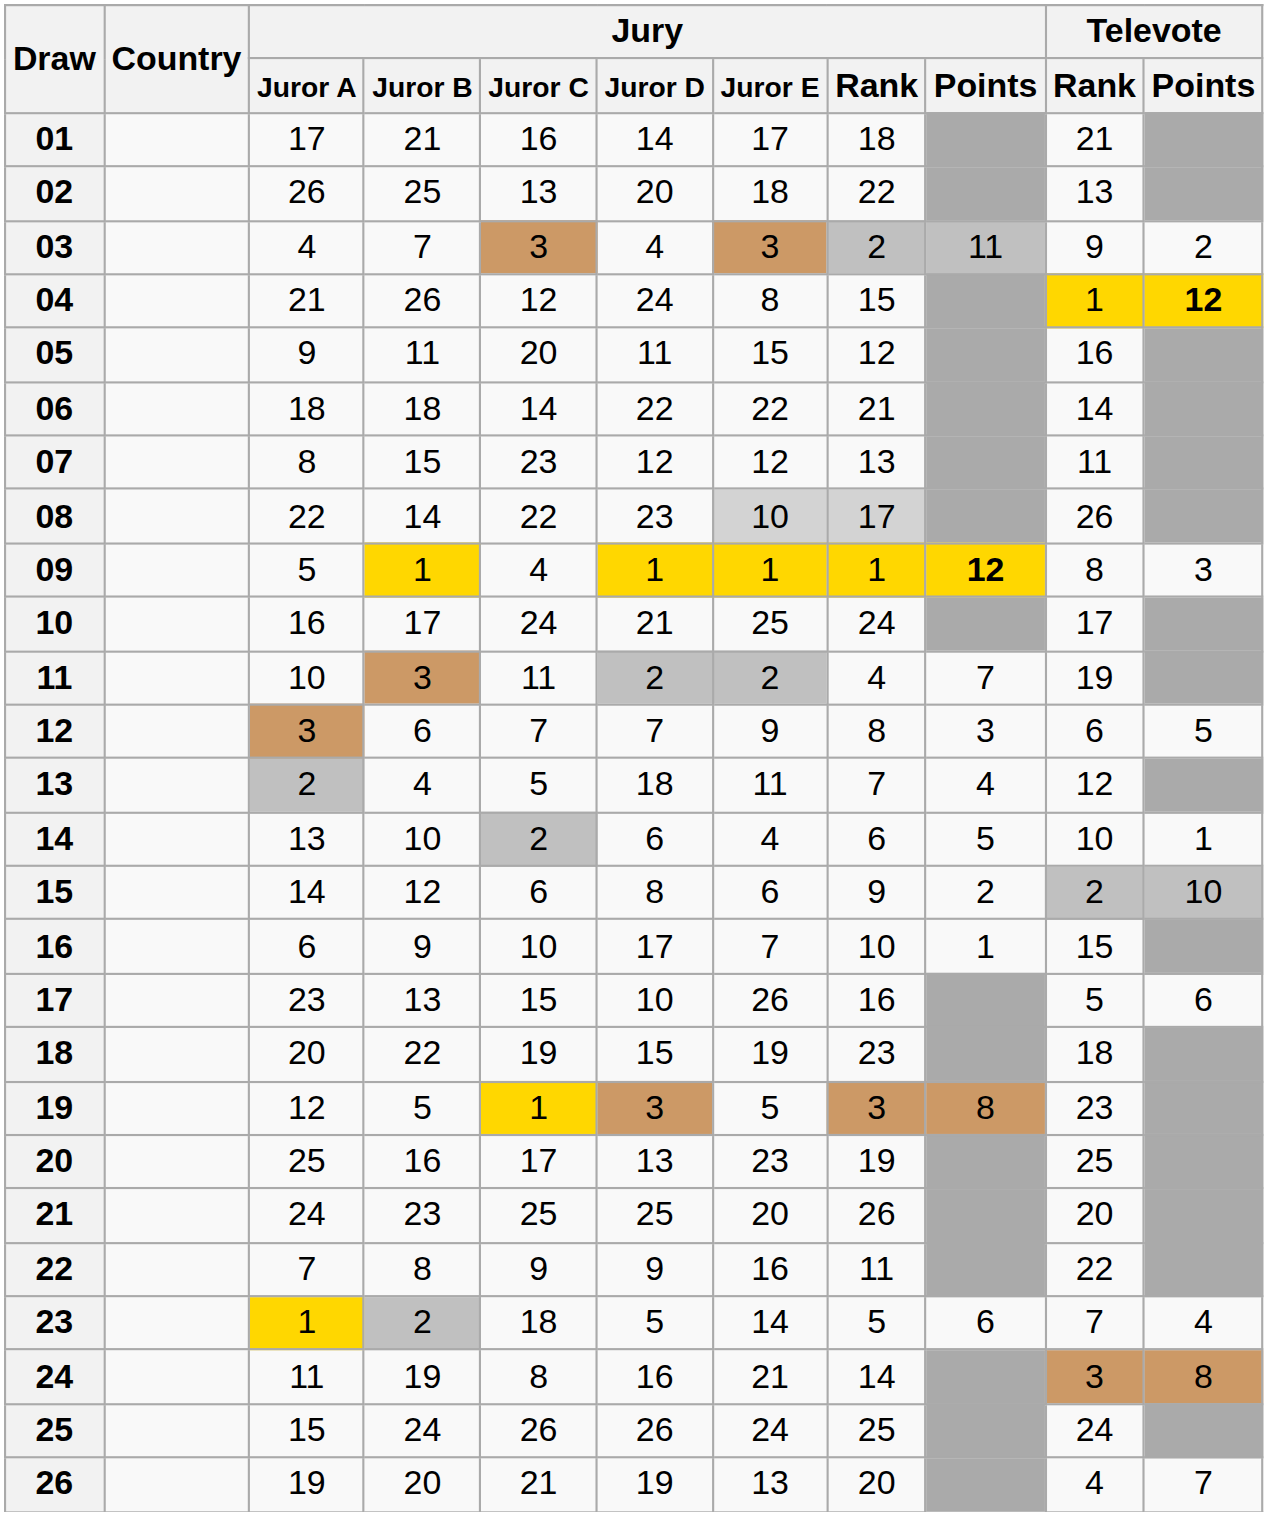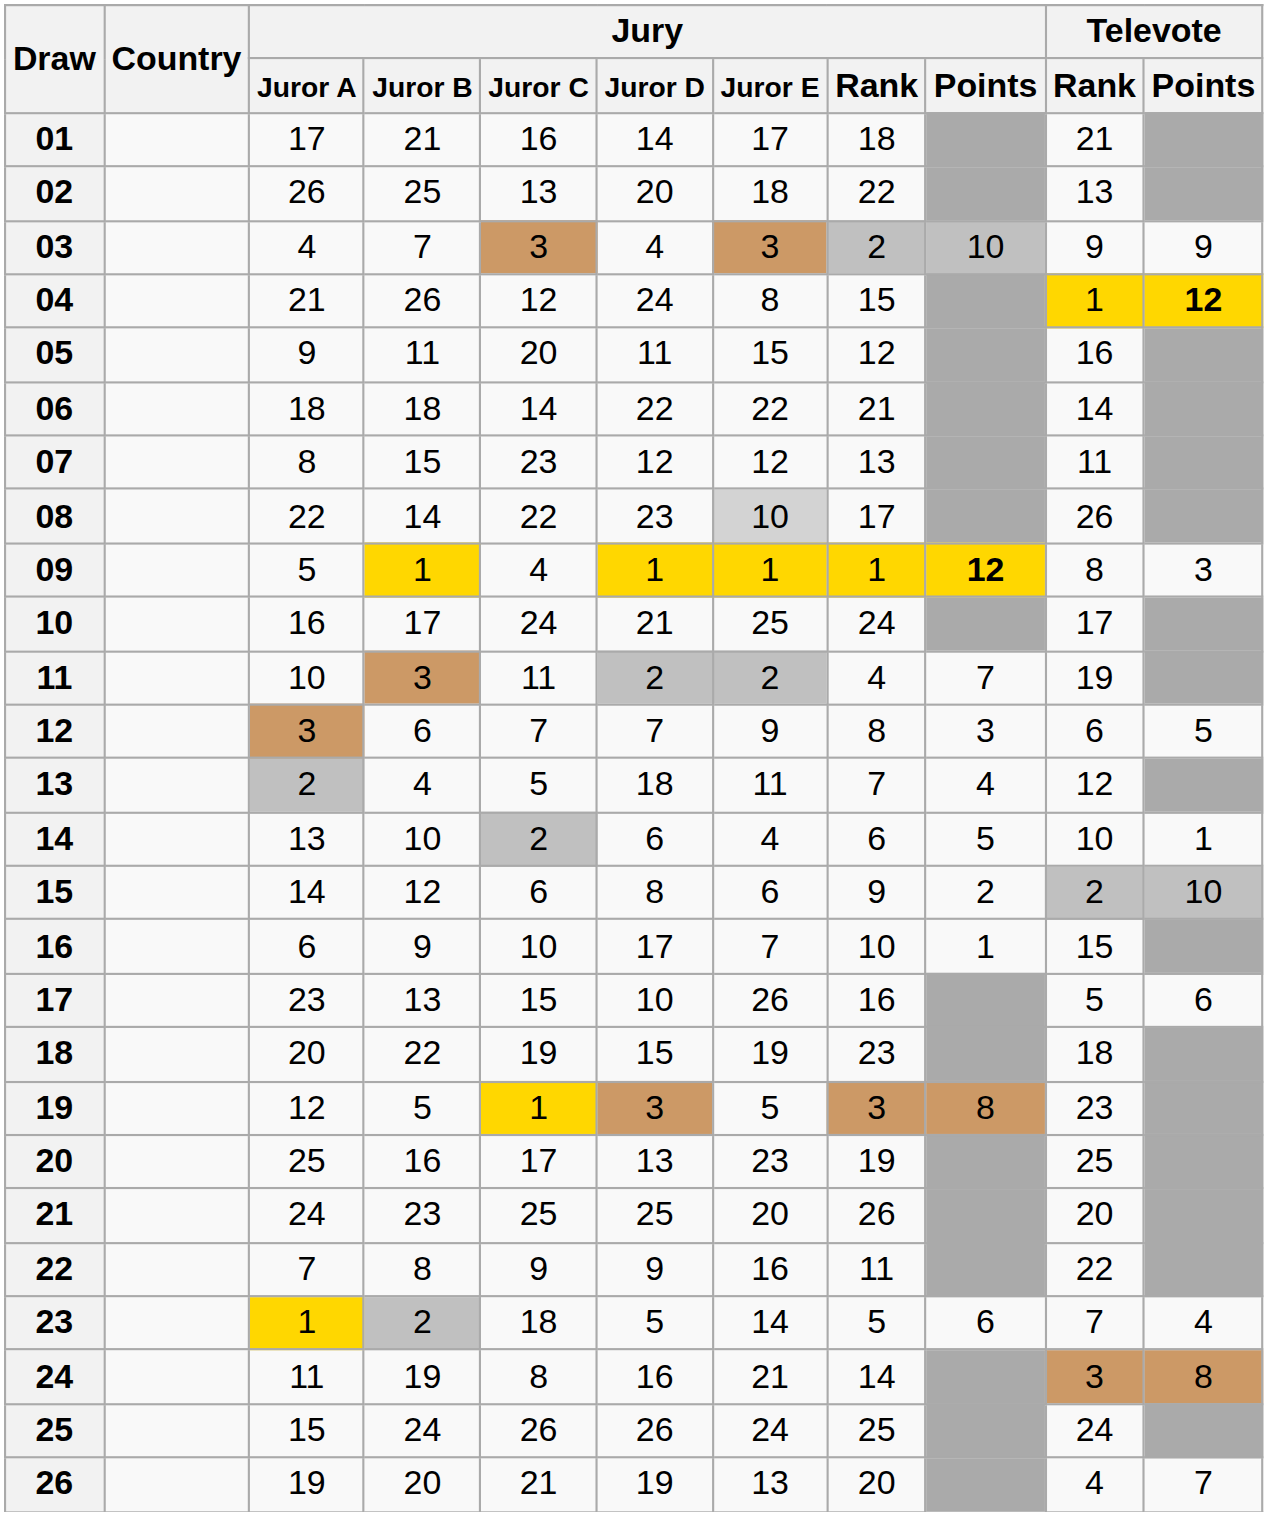(986, 246) 11 -> (986, 246) 10
(1203, 246) 2 -> (1203, 246) 9
(877, 515) lightgrey background -> (877, 515) no background
